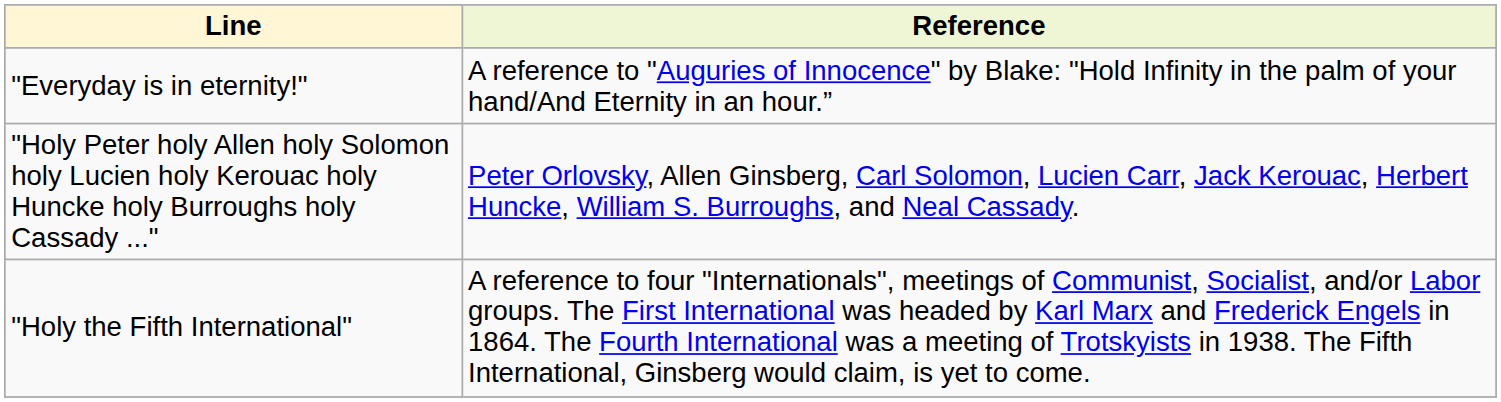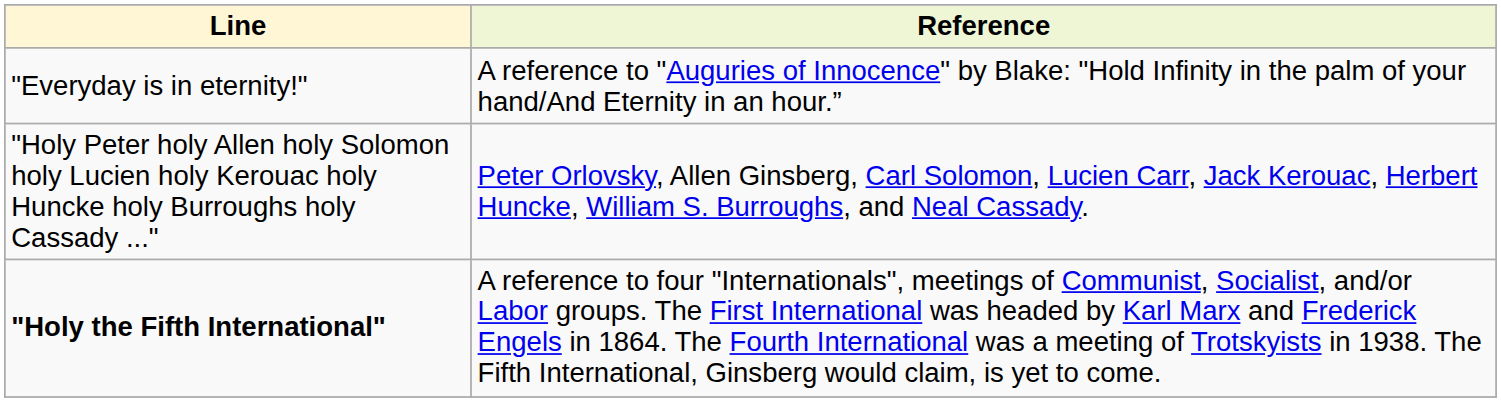(182, 327) normal -> (199, 327) bold
